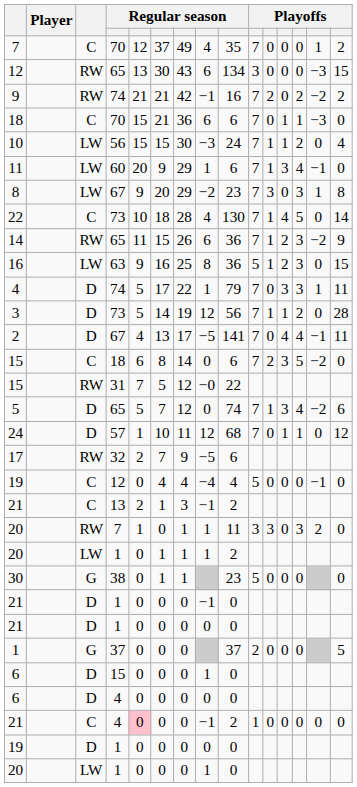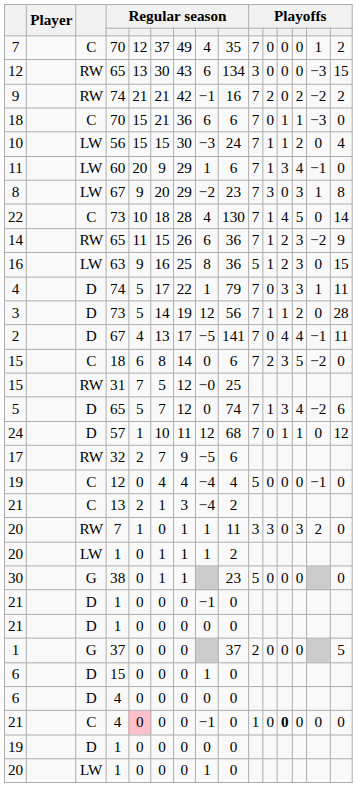(233, 385) 22 -> (233, 385) 25
(207, 505) −1 -> (207, 505) −4
(233, 722) 2 -> (233, 722) 0
(285, 722) normal -> (285, 722) bold
